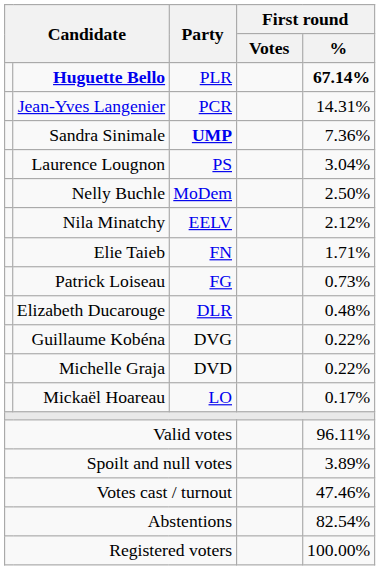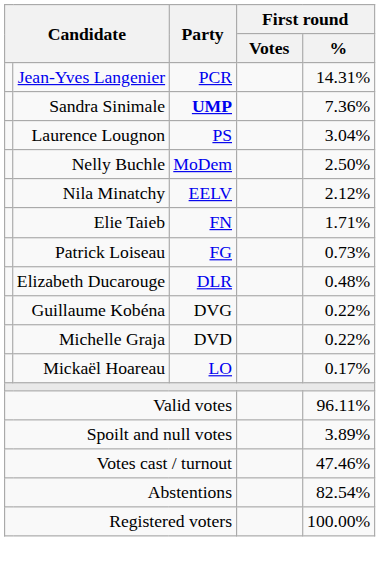- row: (109, 77)
